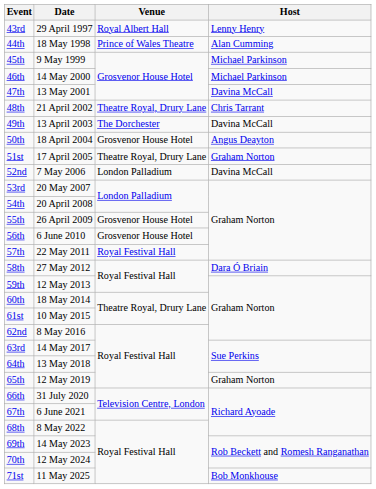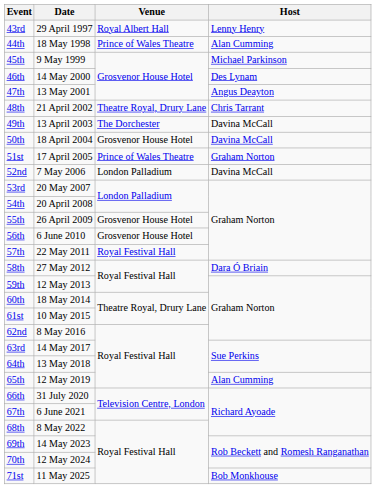(249, 76) Michael Parkinson -> (234, 76) Des Lynam
(242, 92) Davina McCall -> (242, 92) Angus Deayton
(242, 140) Angus Deayton -> (242, 140) Davina McCall
(152, 156) Theatre Royal, Drury Lane -> (145, 156) Prince of Wales Theatre
(243, 380) Graham Norton -> (242, 380) Alan Cumming
